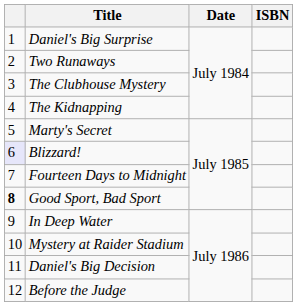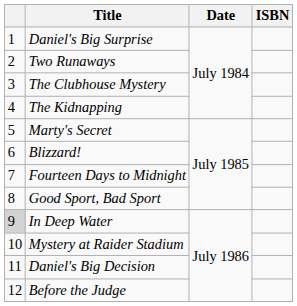(11, 152) lavender background -> (11, 152) no background
(11, 198) bold -> (11, 198) normal
(11, 221) no background -> (11, 221) lightgrey background
